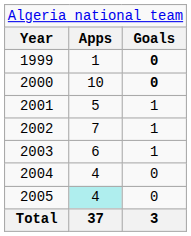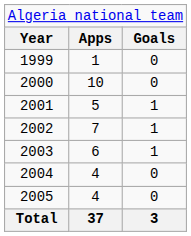(154, 61) bold -> (154, 61) normal
(154, 84) bold -> (154, 84) normal
(95, 197) paleturquoise background -> (95, 197) no background
